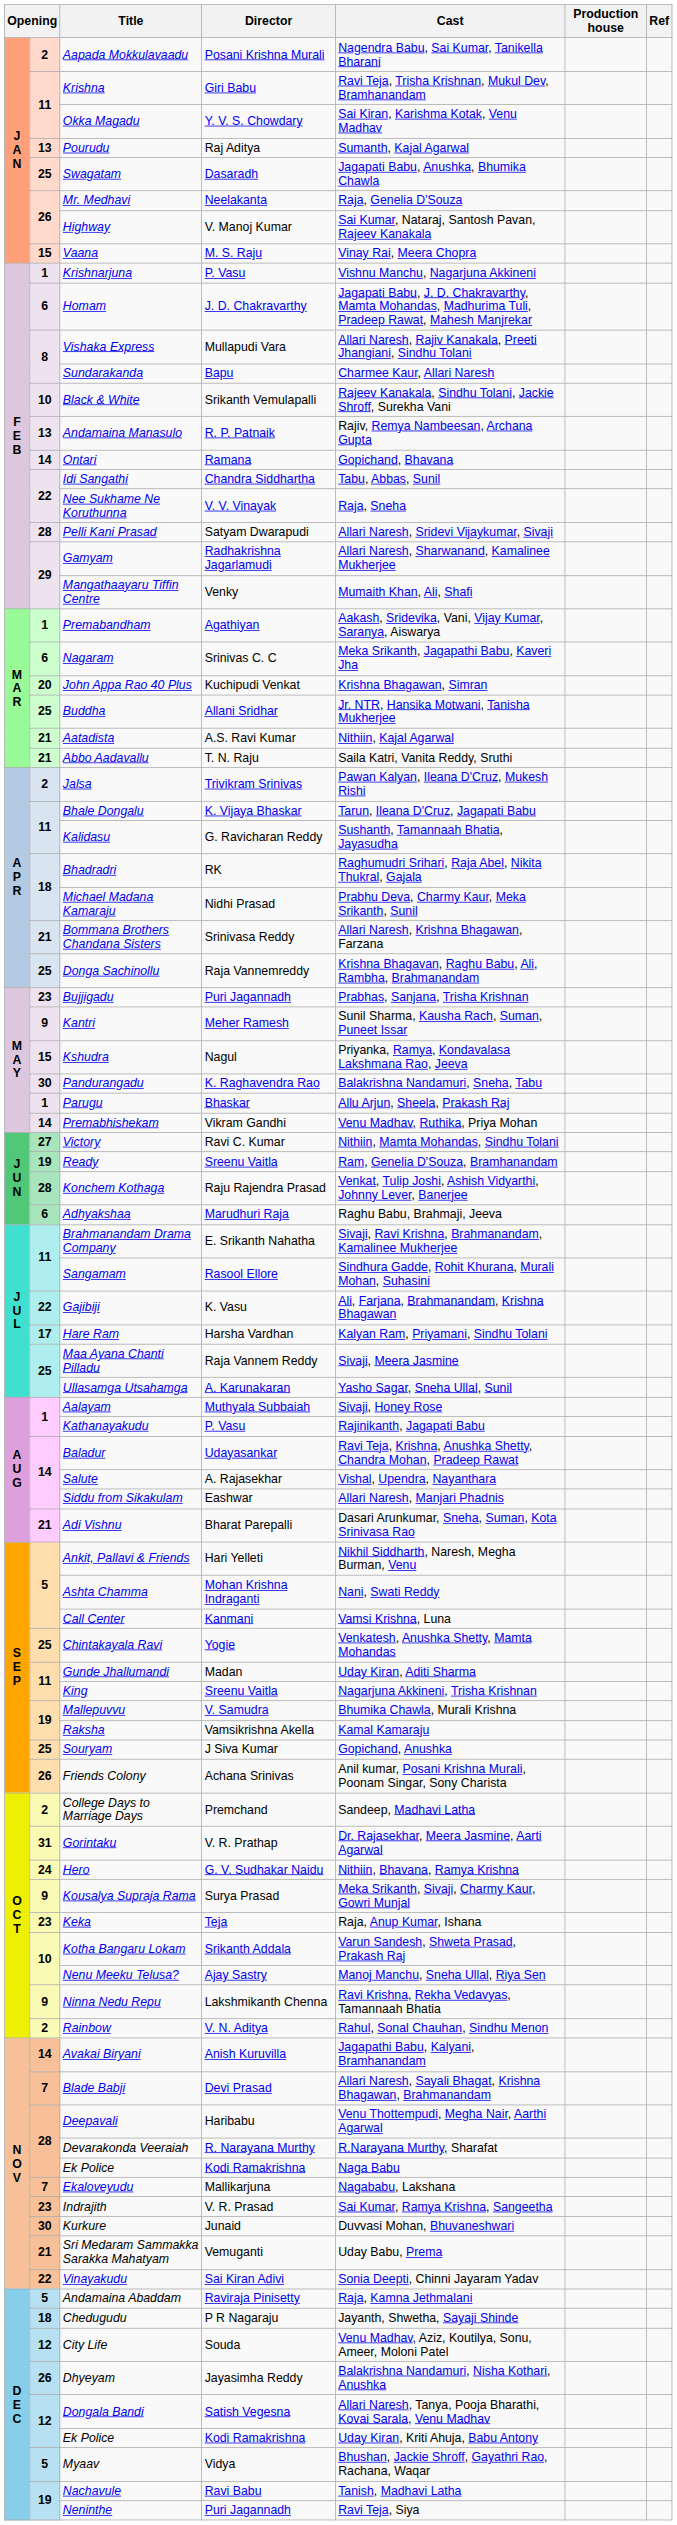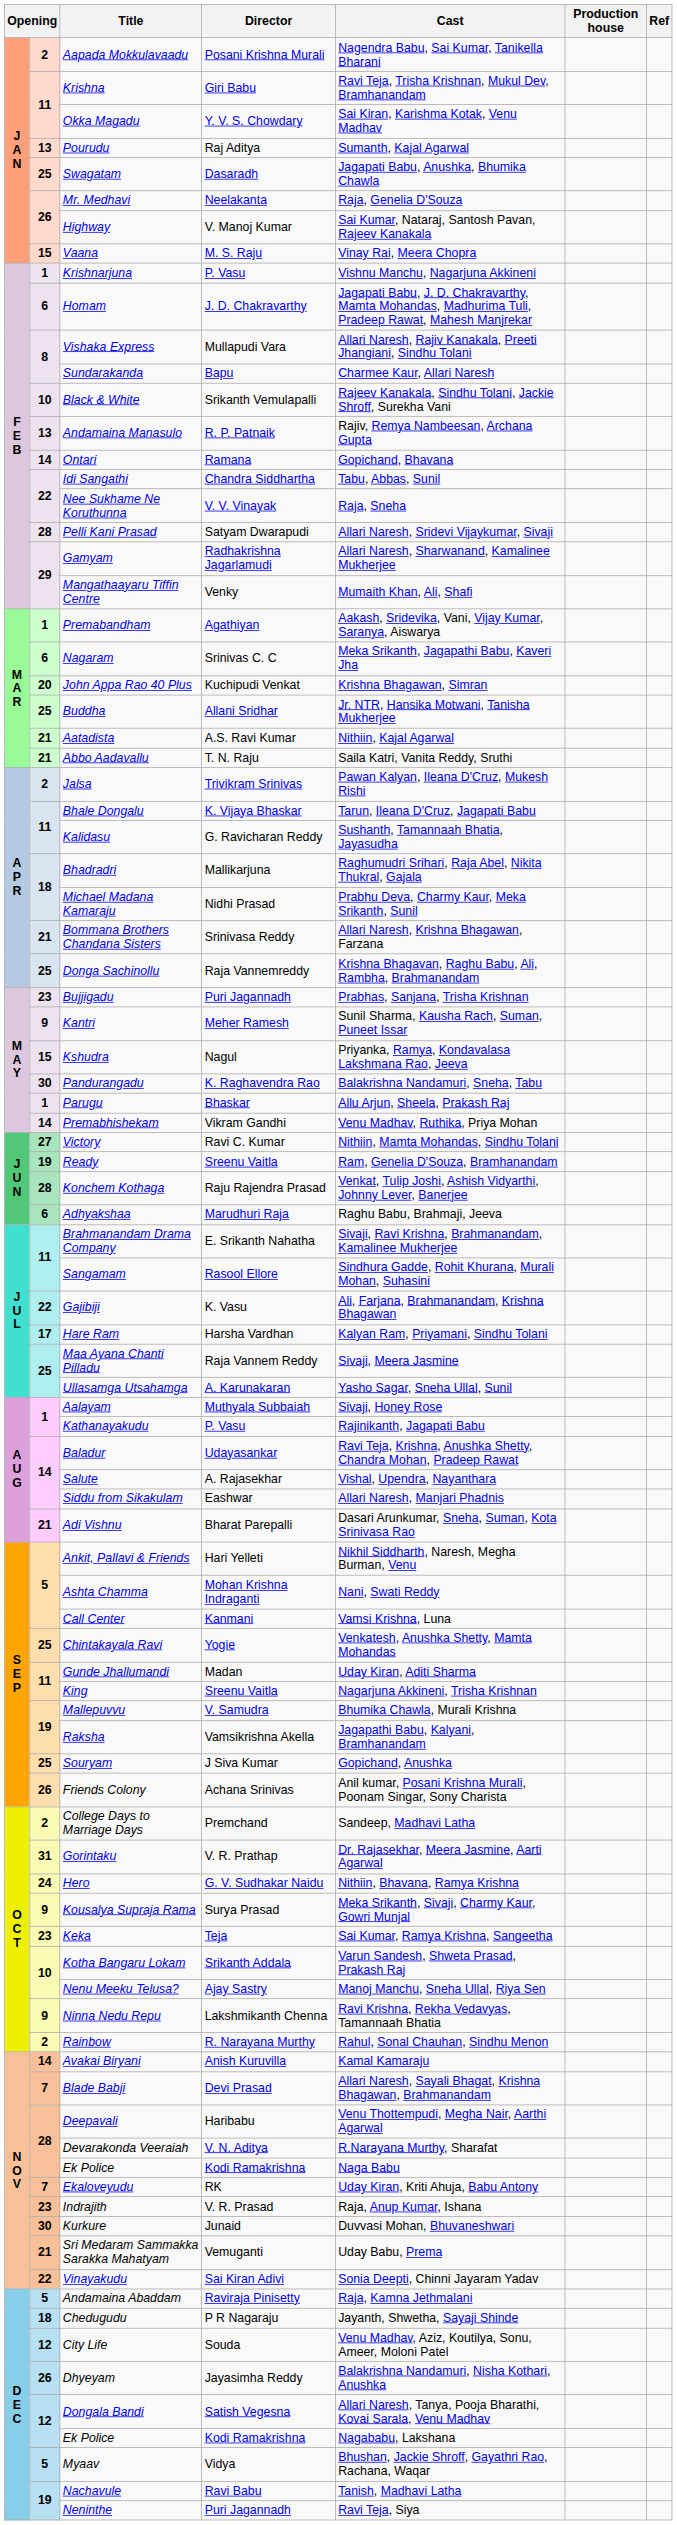(213, 870) RK -> (238, 870) Mallikarjuna
(384, 1730) Kamal Kamaraju -> (406, 1737) Jagapathi Babu, Kalyani, Bramhanandam
(410, 1922) Raja, Anup Kumar, Ishana -> (445, 1936) Sai Kumar, Ramya Krishna, Sangeetha
(236, 2028) V. N. Aditya -> (260, 2042) R. Narayana Murthy
(406, 2054) Jagapathi Babu, Kalyani, Bramhanandam -> (384, 2061) Kamal Kamaraju
(260, 2148) R. Narayana Murthy -> (236, 2148) V. N. Aditya
(238, 2187) Mallikarjuna -> (213, 2187) RK
(397, 2187) Nagababu, Lakshana -> (438, 2187) Uday Kiran, Kriti Ahuja, Babu Antony
(445, 2206) Sai Kumar, Ramya Krishna, Sangeetha -> (410, 2206) Raja, Anup Kumar, Ishana
(438, 2438) Uday Kiran, Kriti Ahuja, Babu Antony -> (397, 2438) Nagababu, Lakshana
